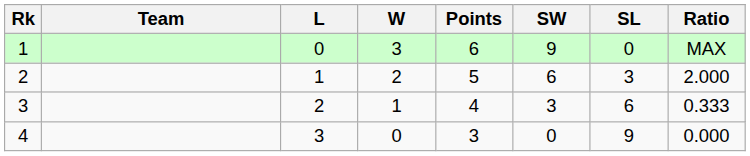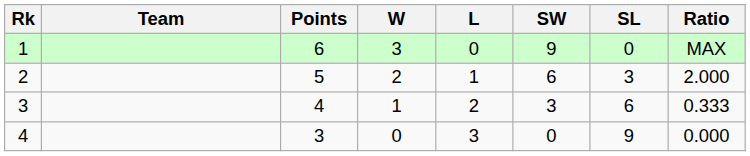columns swapped: (474, 19) <-> (319, 19)
